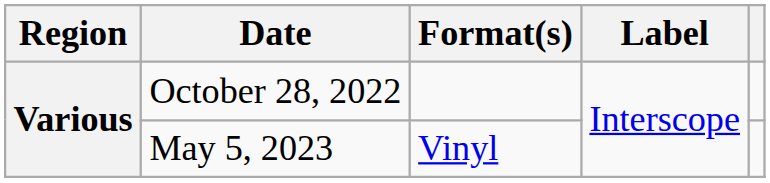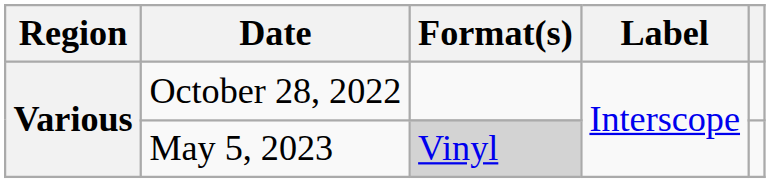(458, 147) no background -> (458, 147) lightgrey background
